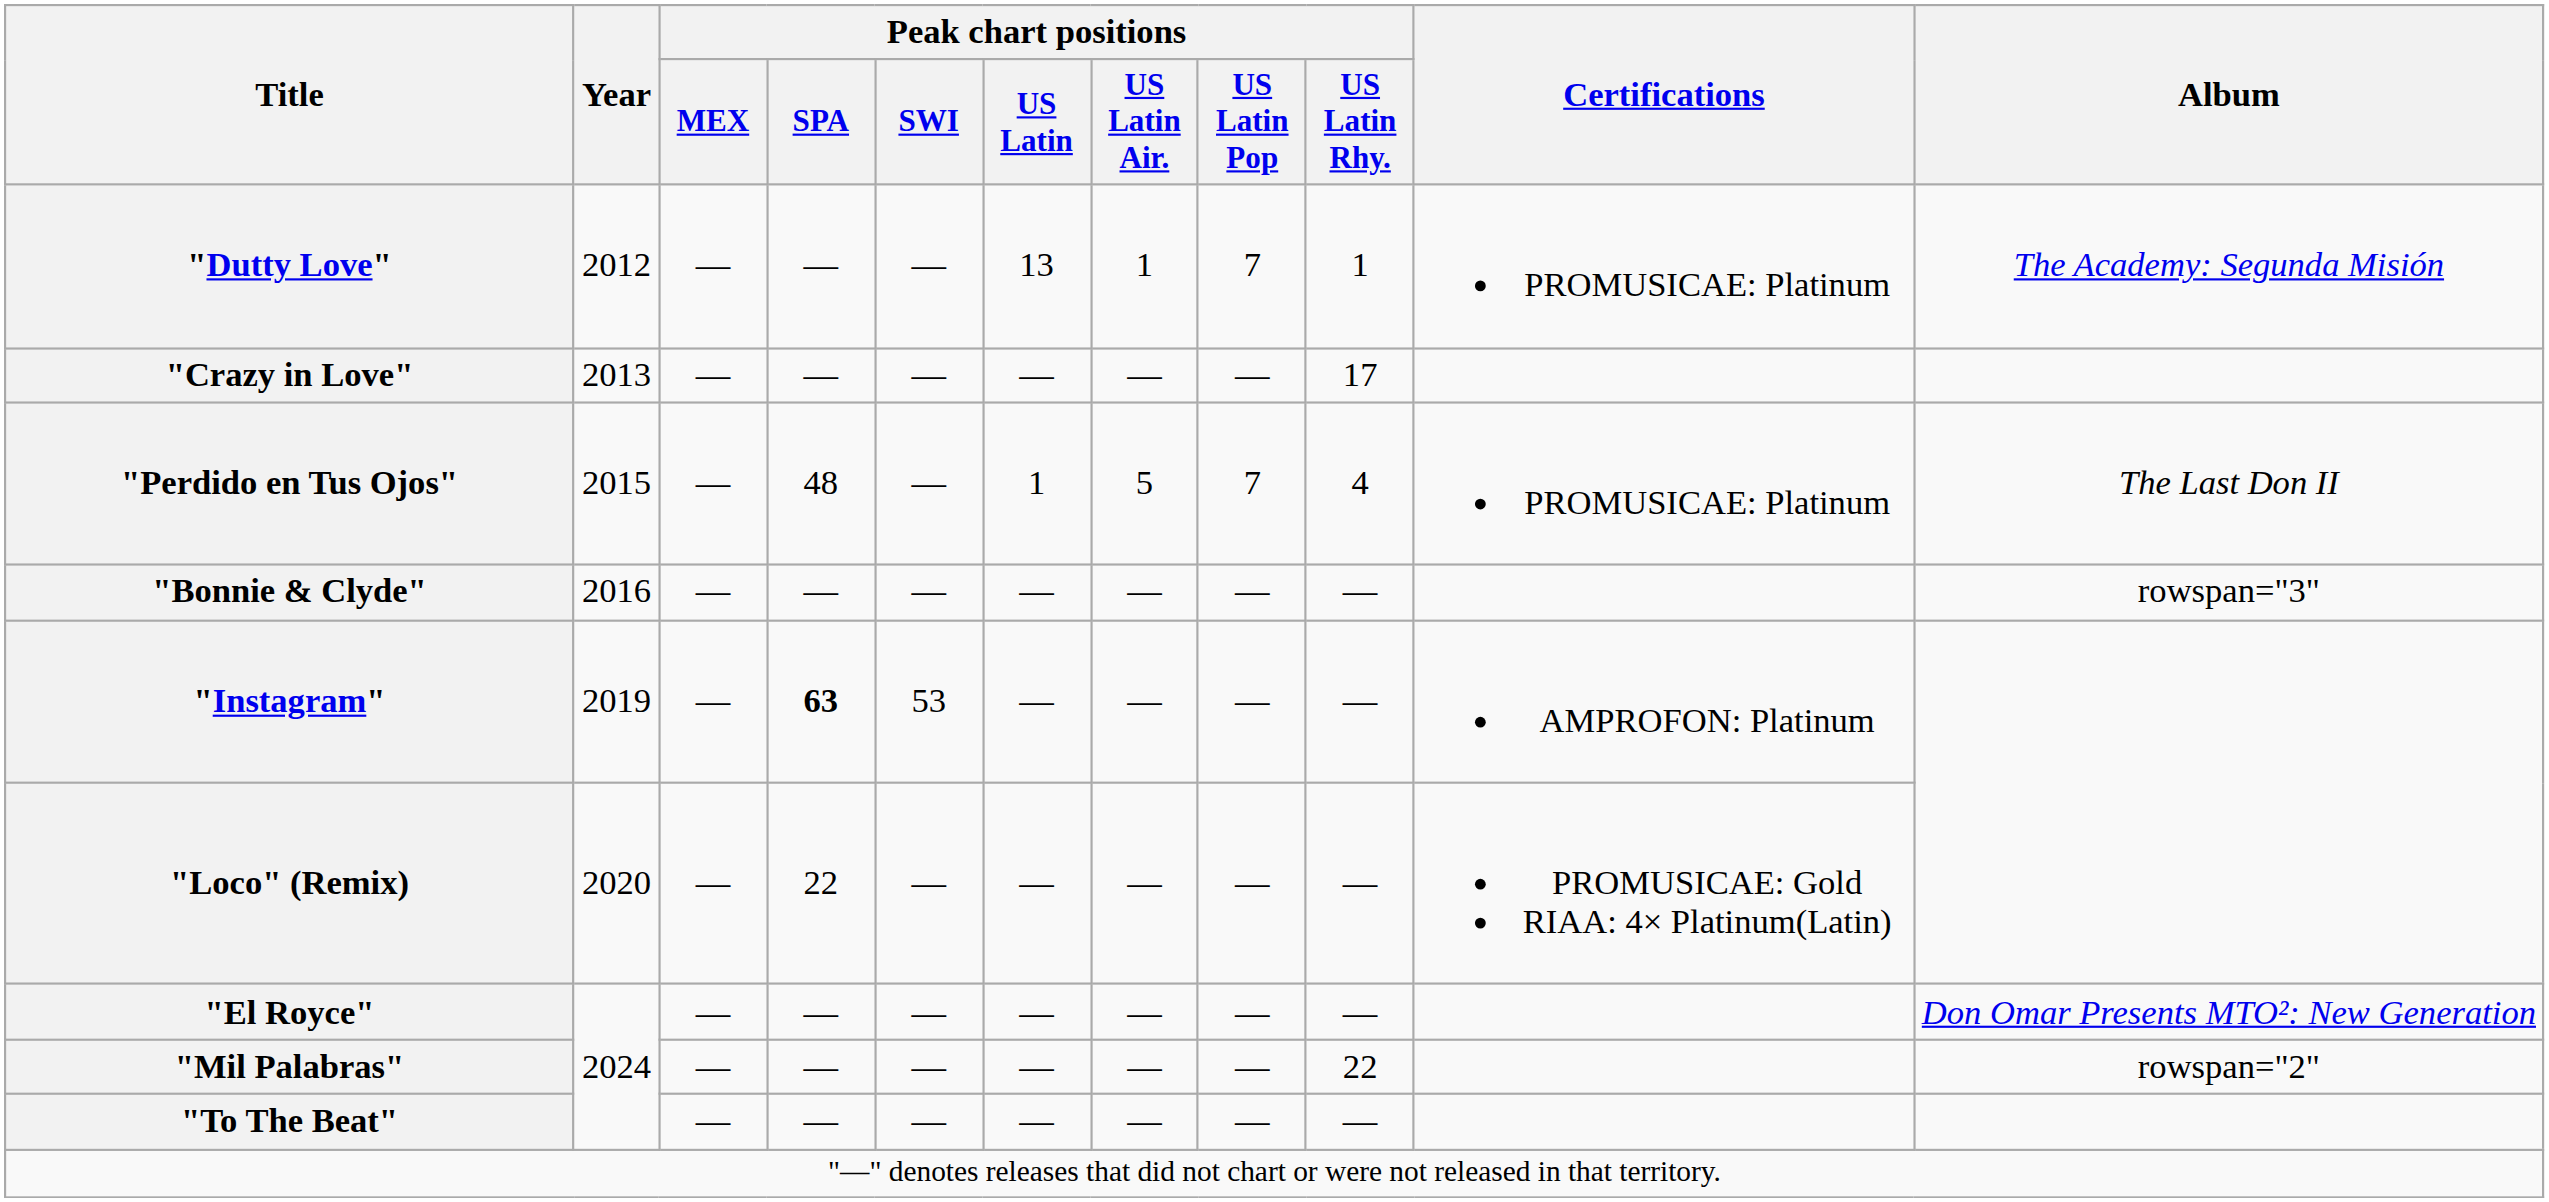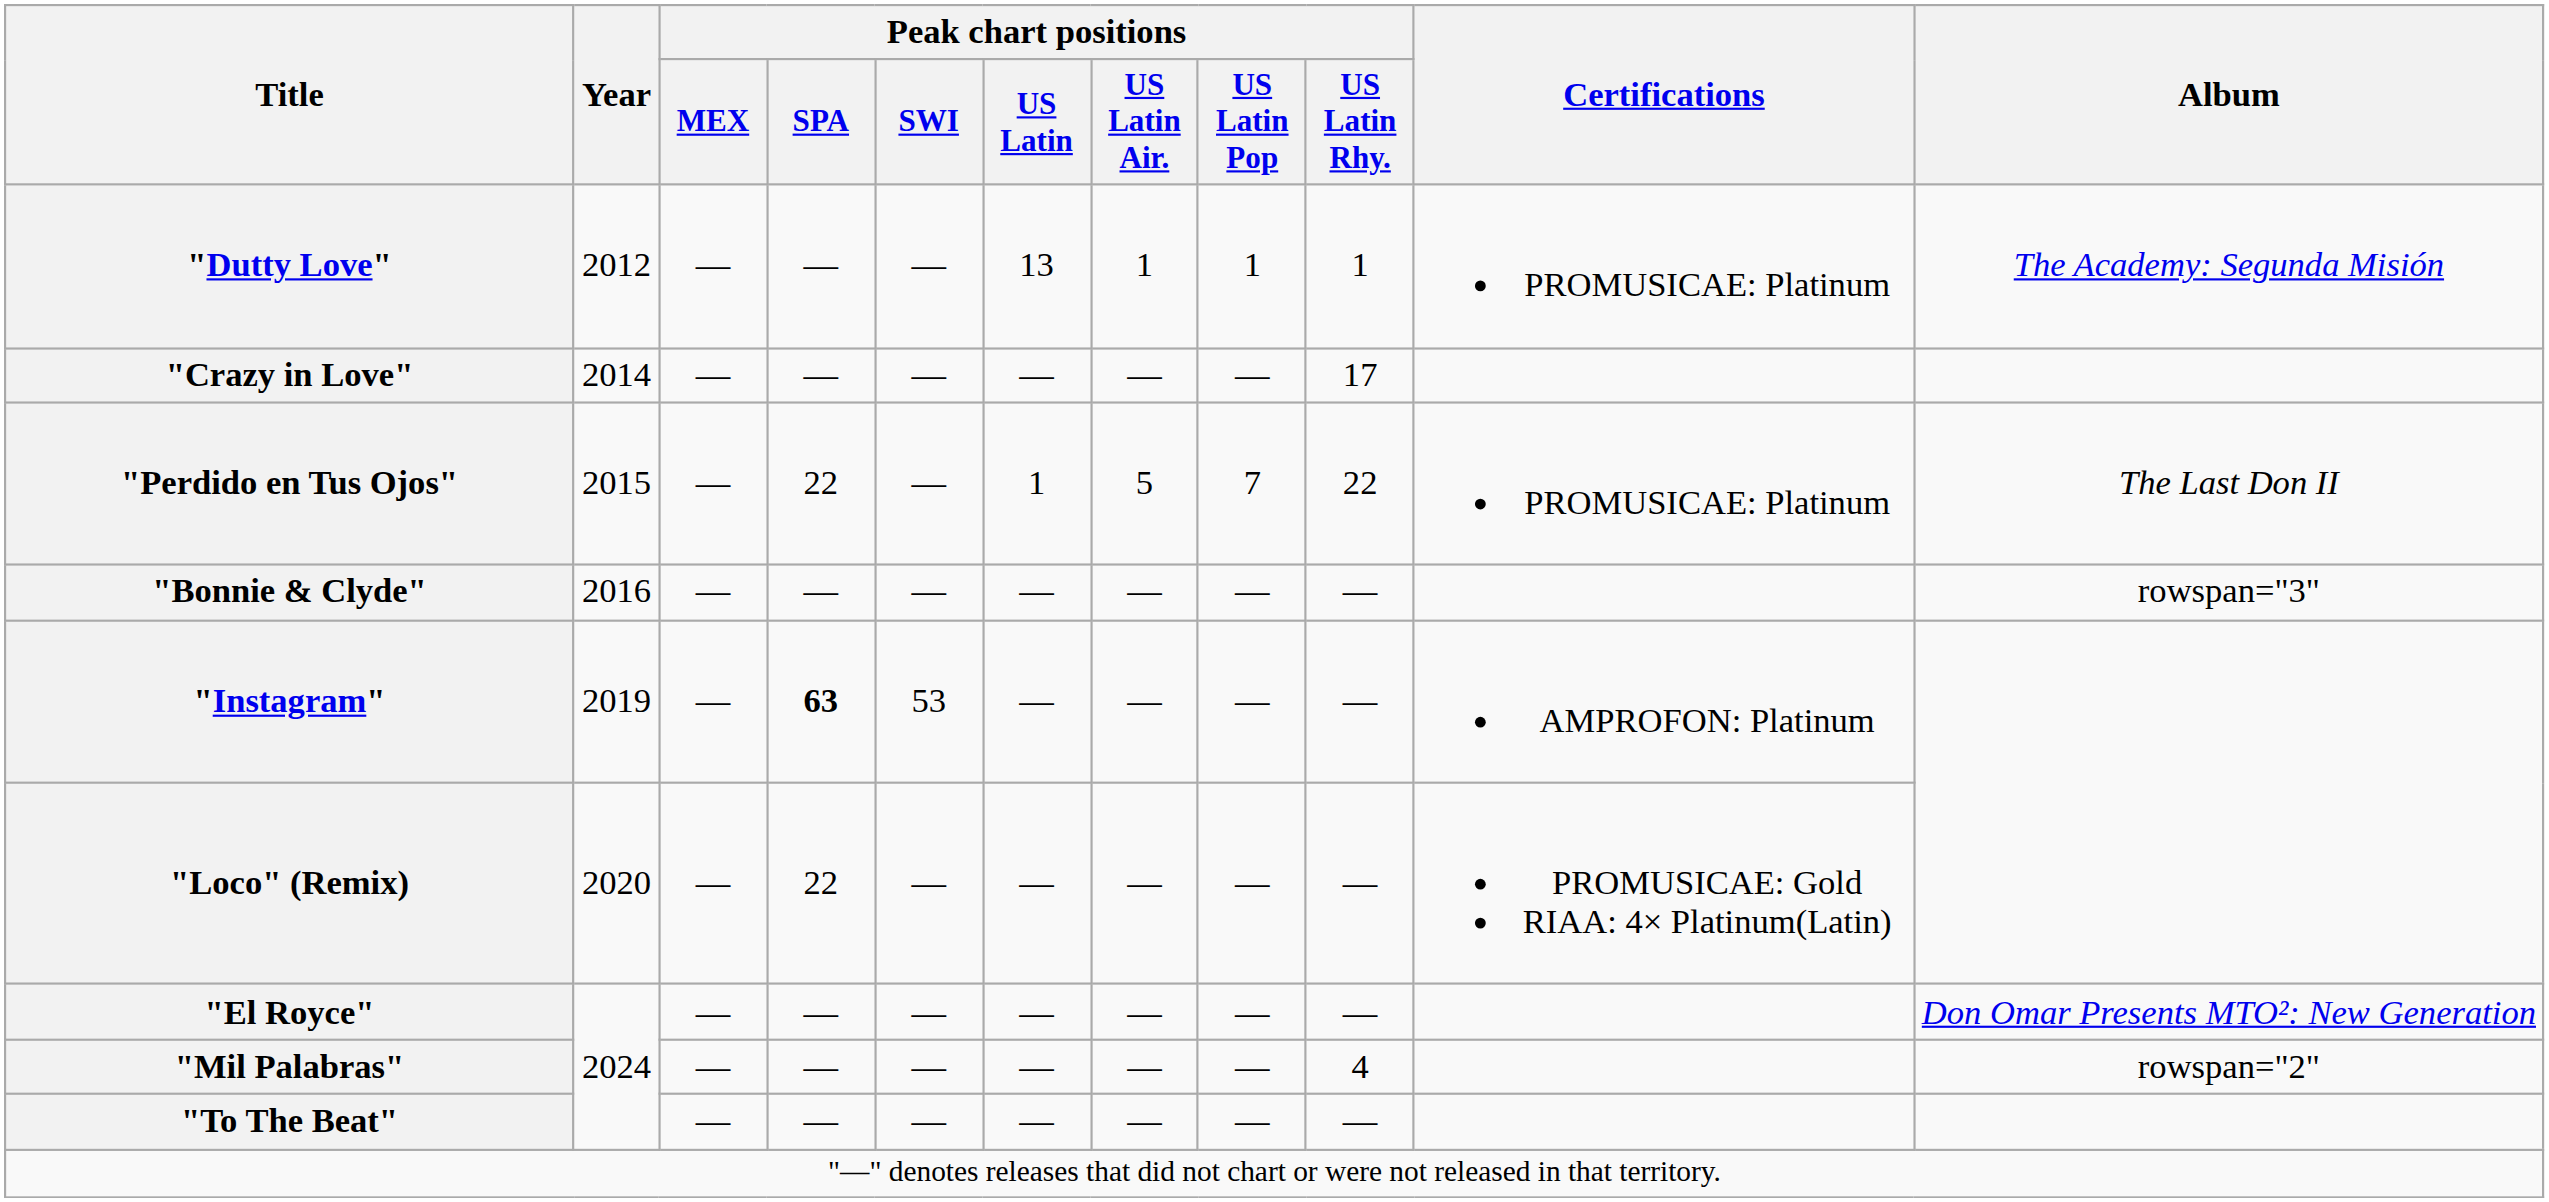(1252, 265) 7 -> (1252, 265) 1
(616, 374) 2013 -> (616, 374) 2014
(821, 483) 48 -> (821, 483) 22
(1360, 483) 4 -> (1360, 483) 22
(1360, 1066) 22 -> (1360, 1066) 4
